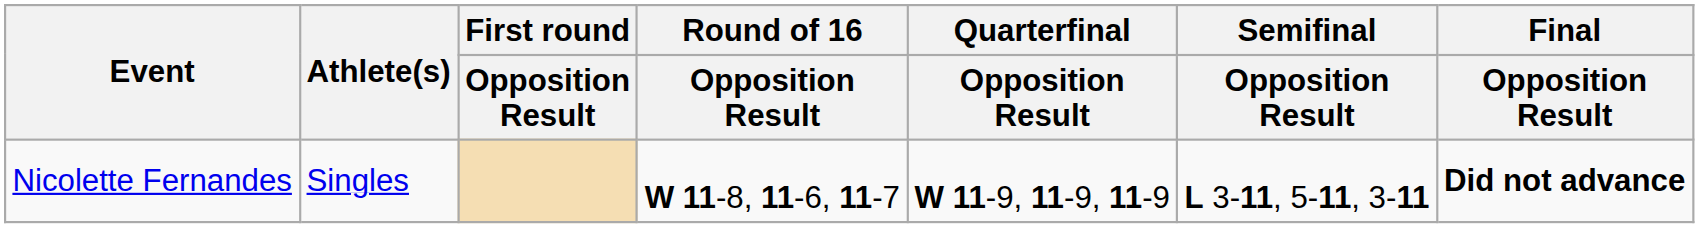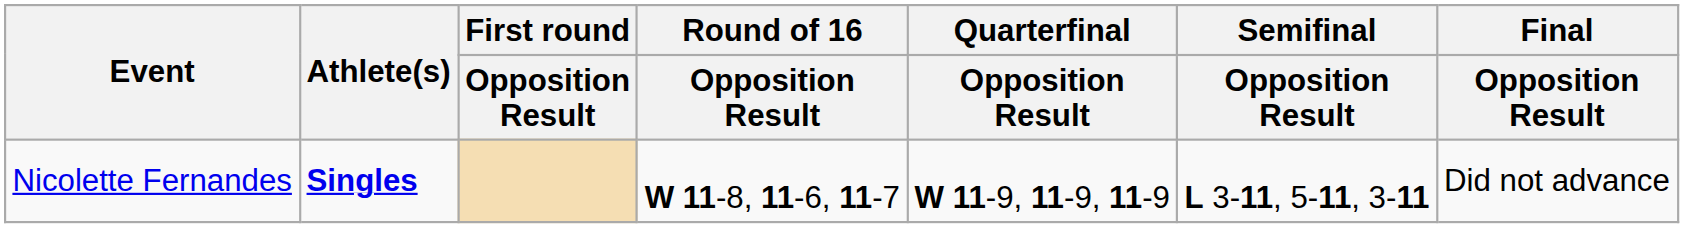(358, 181) normal -> (362, 181) bold
(1565, 181) bold -> (1557, 181) normal
